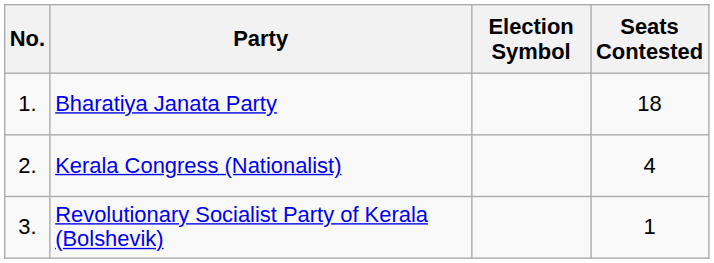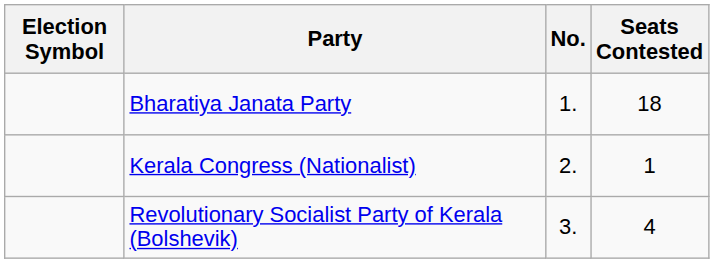columns swapped: (27, 38) <-> (531, 38)
(650, 165) 4 -> (650, 165) 1
(650, 227) 1 -> (650, 227) 4
